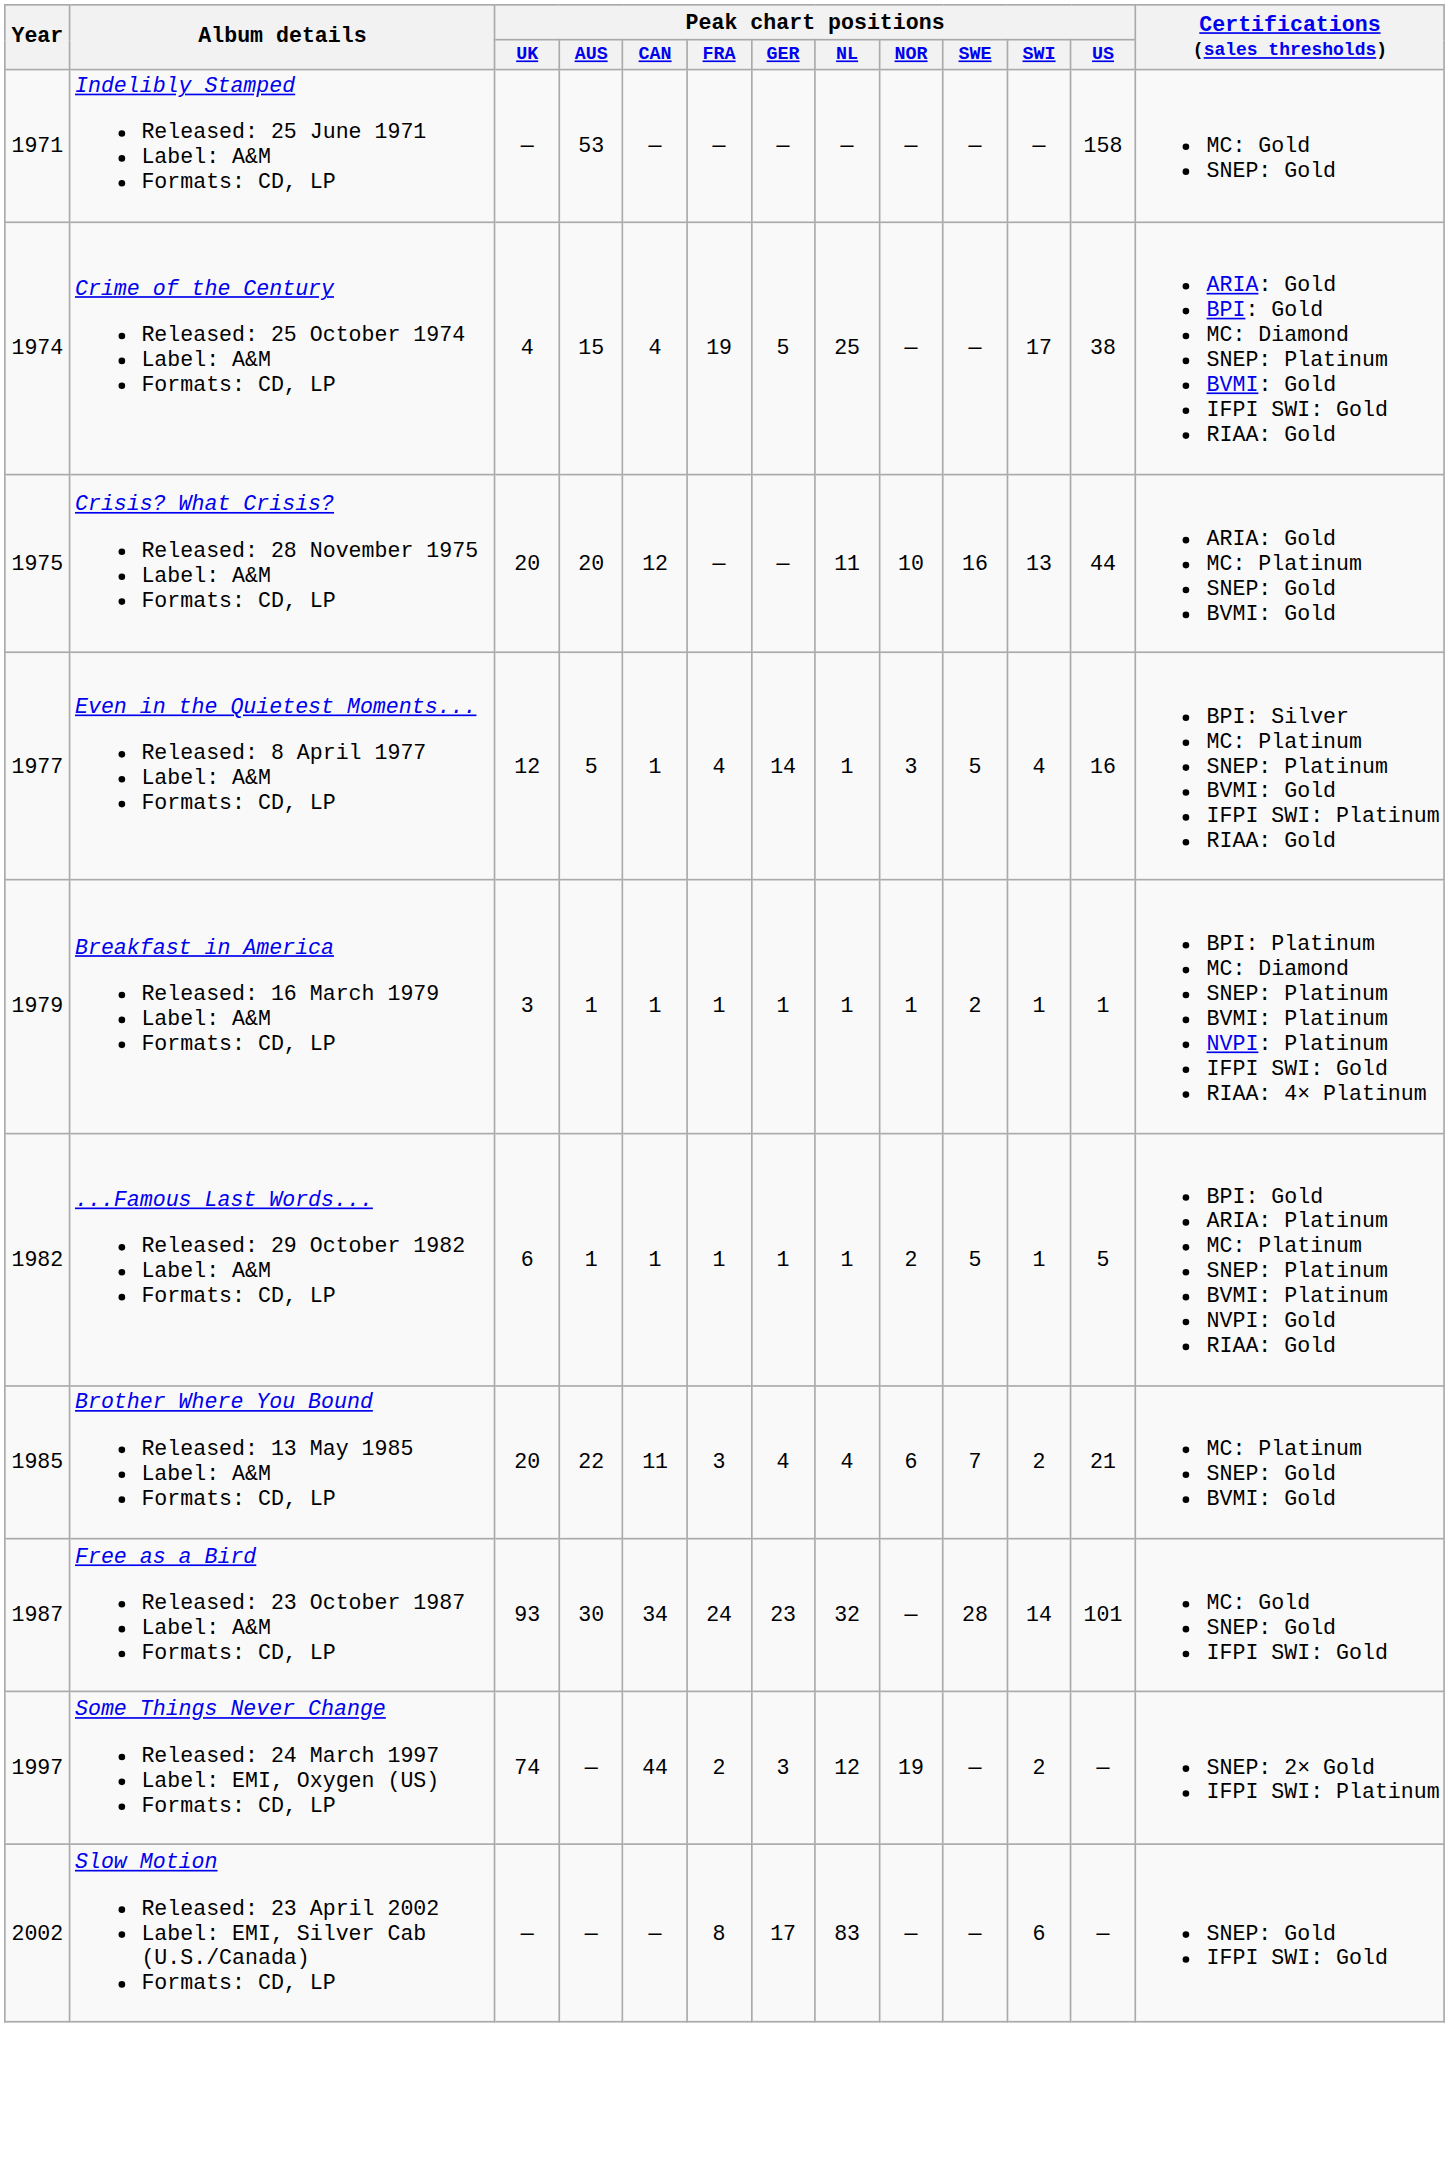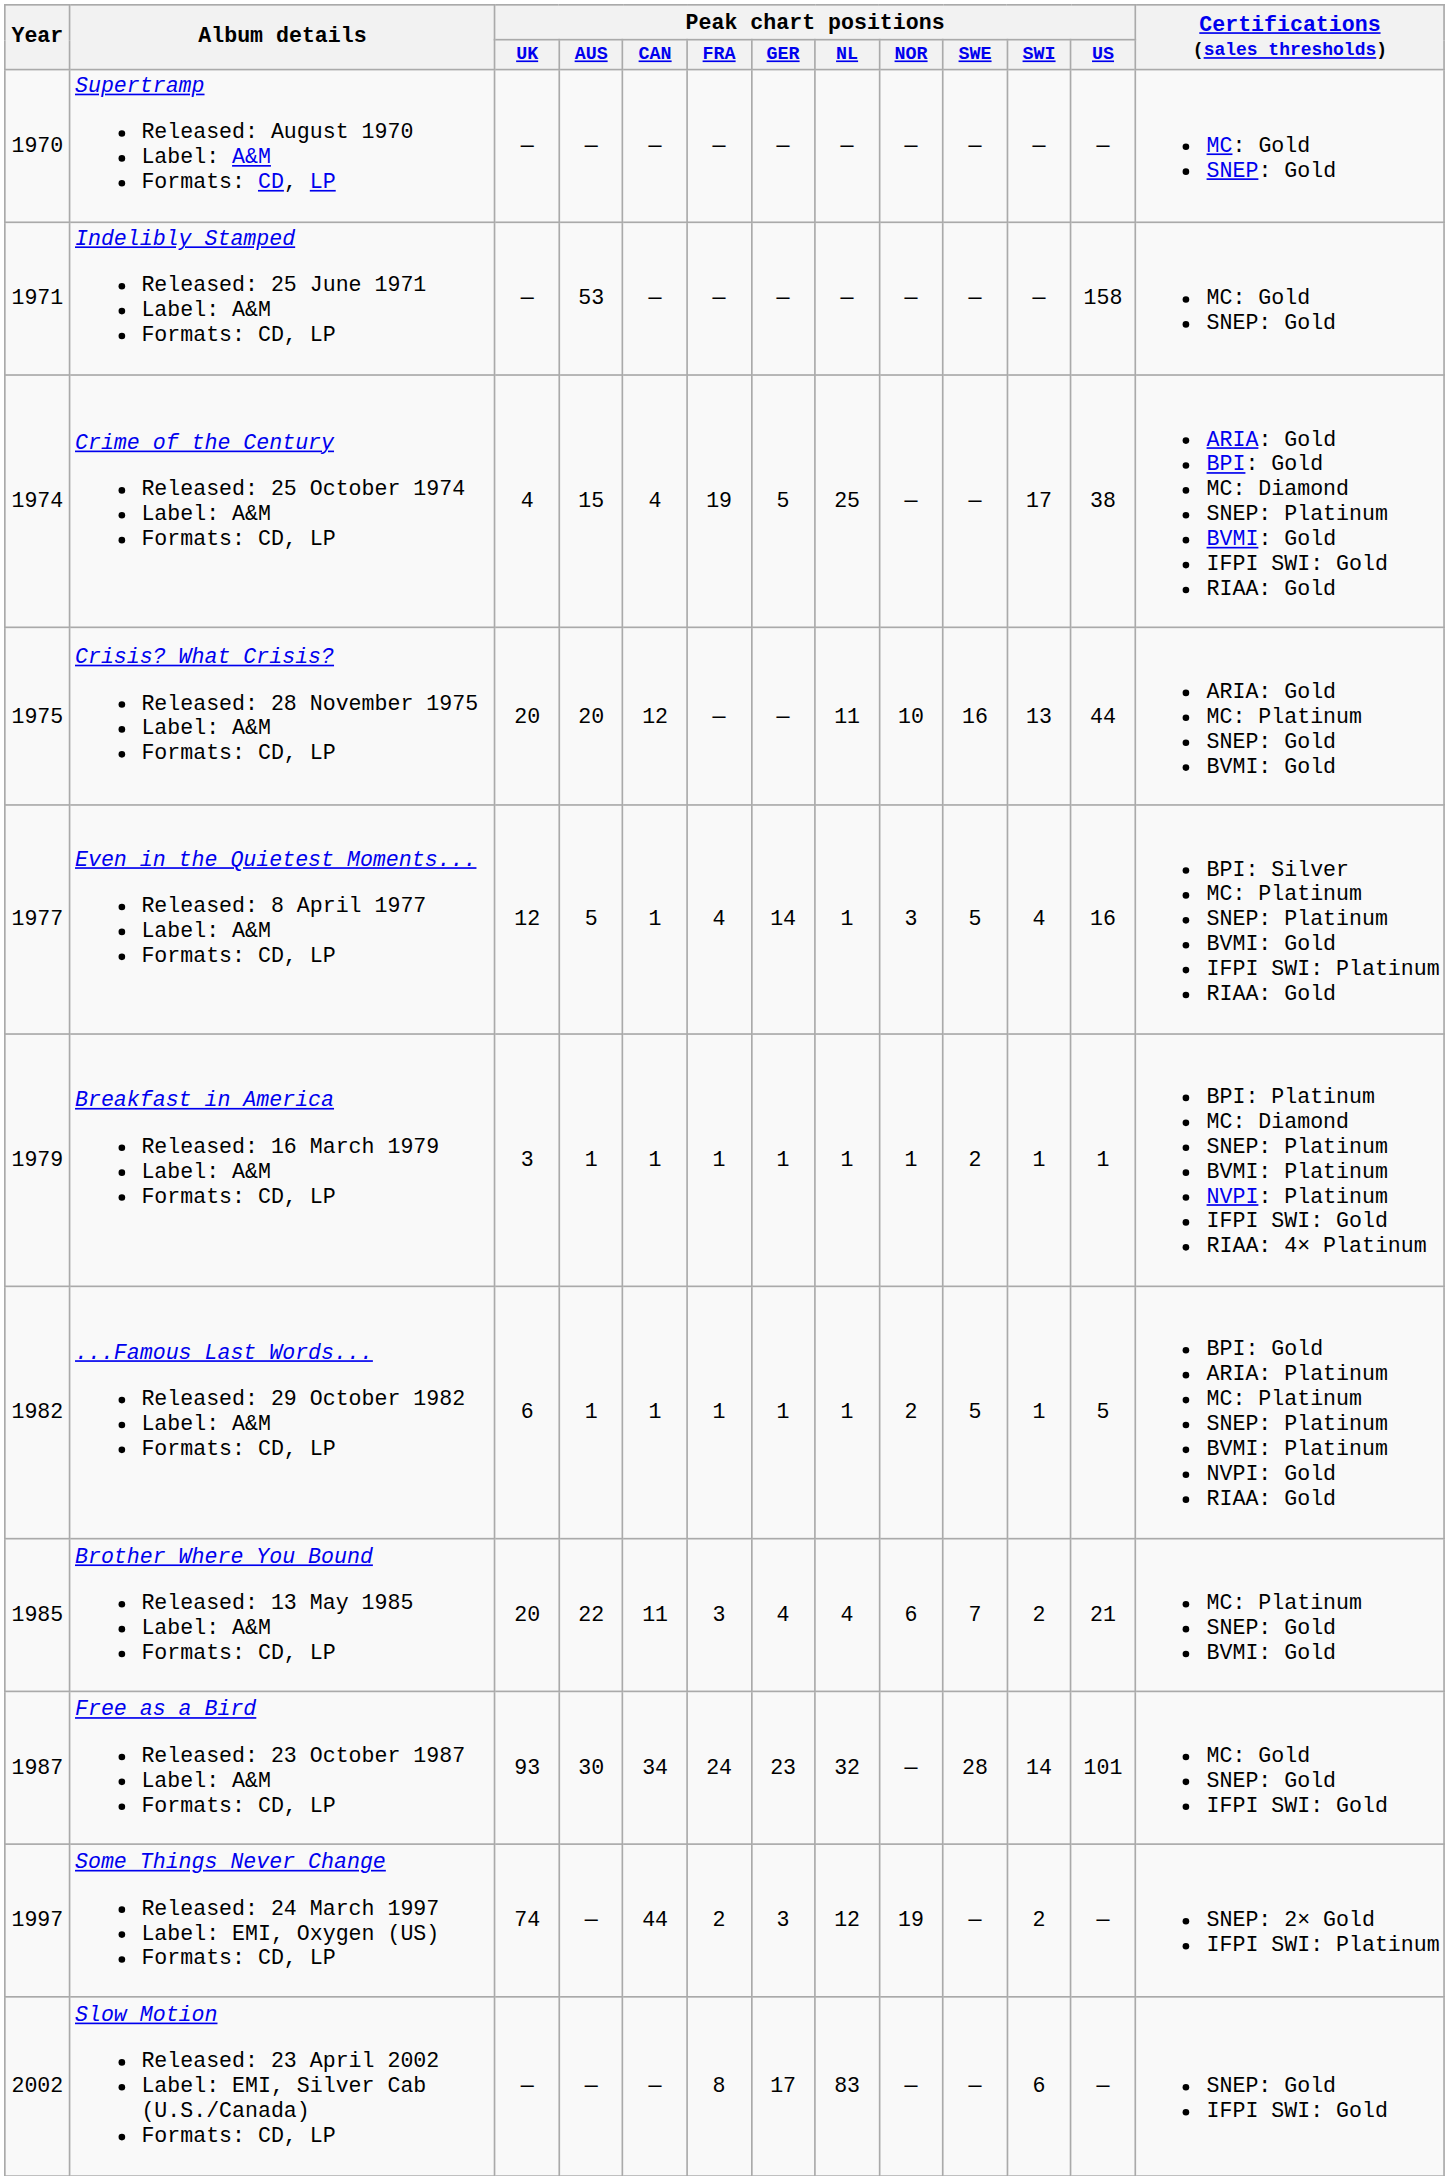+ row: (283, 135)
